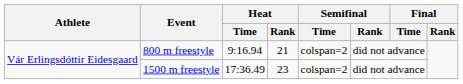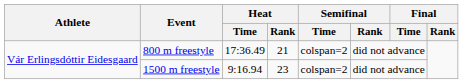(245, 50) 9:16.94 -> (245, 50) 17:36.49
(245, 69) 17:36.49 -> (245, 69) 9:16.94
